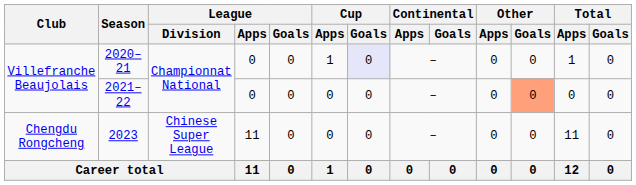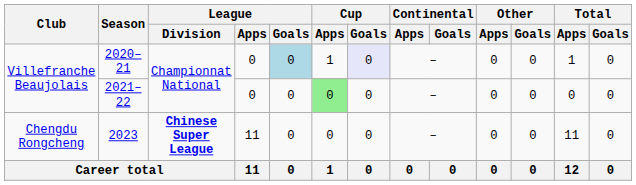(291, 61) no background -> (291, 61) lightblue background
(330, 95) no background -> (330, 95) lightgreen background
(533, 95) lightsalmon background -> (533, 95) no background
(191, 136) normal -> (191, 136) bold
